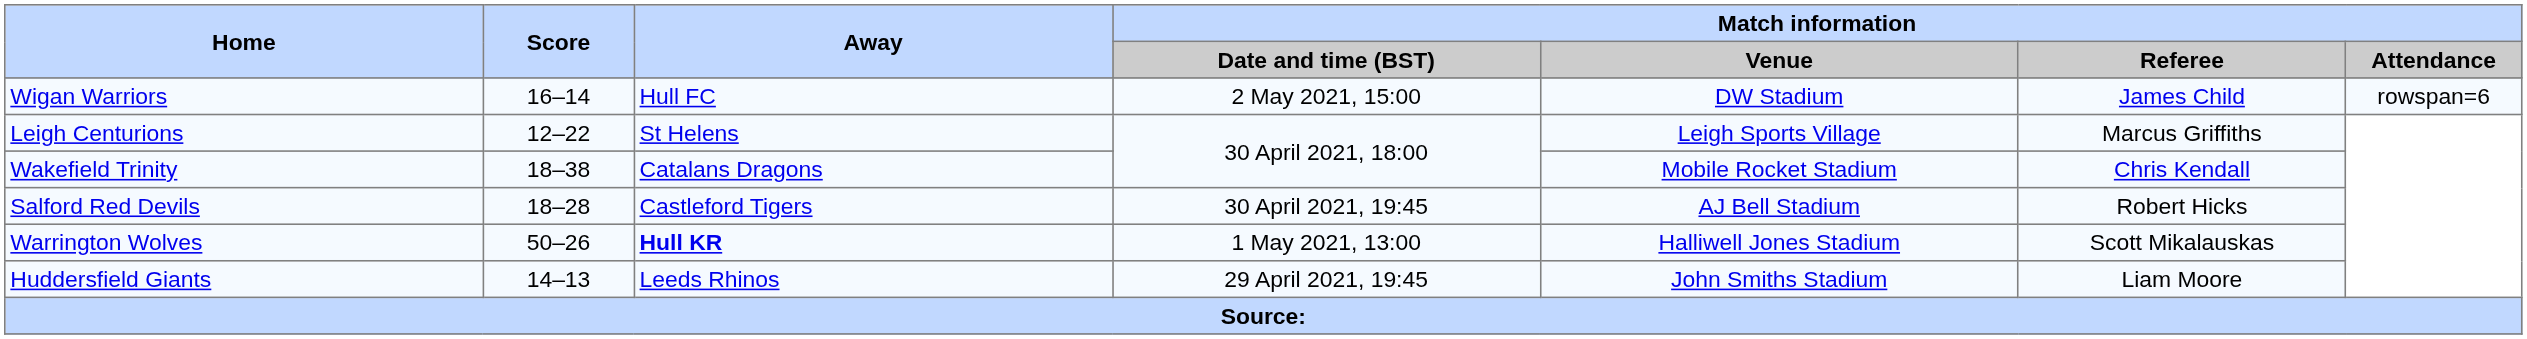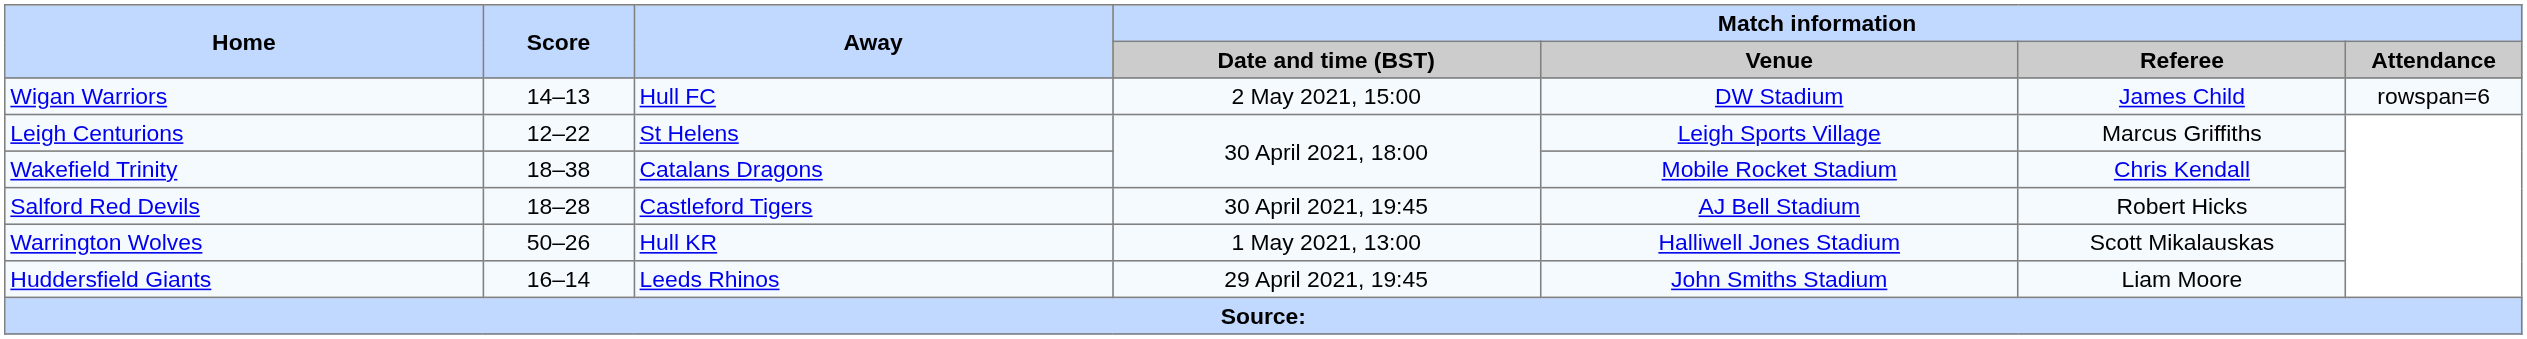(559, 96) 16–14 -> (559, 96) 14–13
(681, 242) bold -> (678, 242) normal
(559, 279) 14–13 -> (559, 279) 16–14
